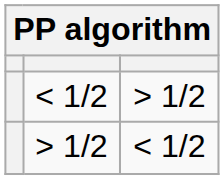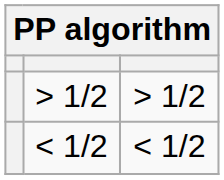(71, 95) < 1/2 -> (71, 95) > 1/2
(71, 146) > 1/2 -> (71, 146) < 1/2
